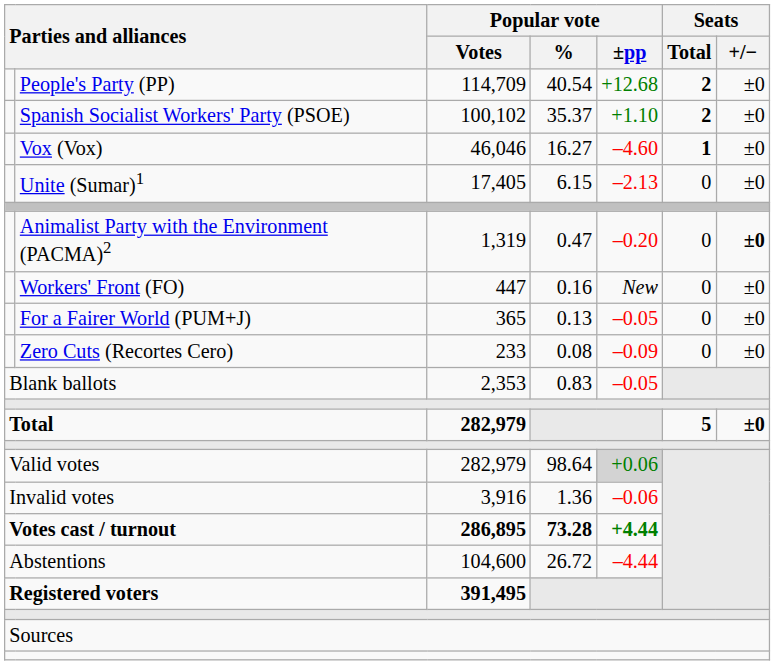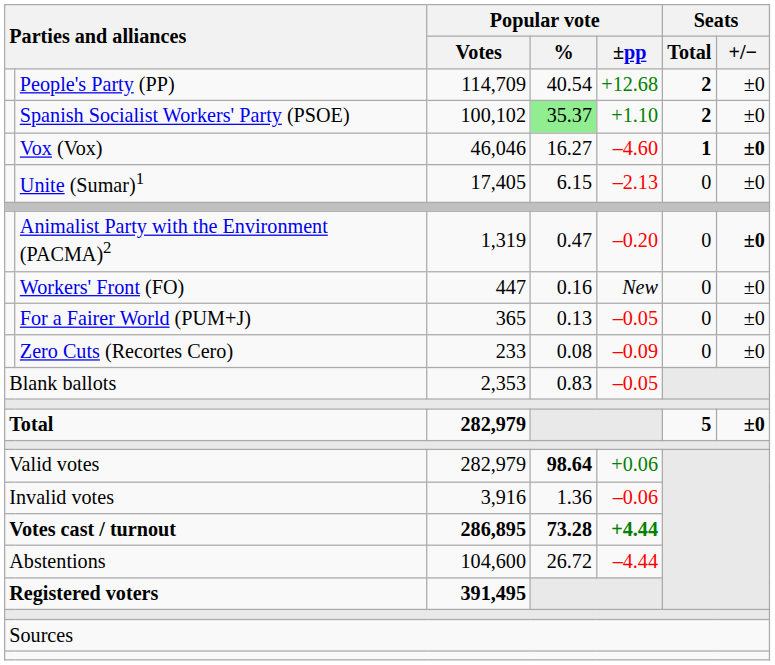(569, 116) no background -> (569, 116) lightgreen background
(754, 148) normal -> (754, 148) bold
(569, 465) normal -> (569, 465) bold
(635, 465) lightgrey background -> (635, 465) no background
